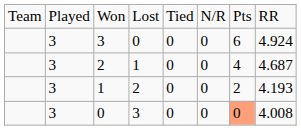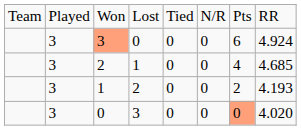(101, 40) no background -> (101, 40) lightsalmon background
(276, 64) 4.687 -> (276, 64) 4.685
(276, 112) 4.008 -> (276, 112) 4.020
